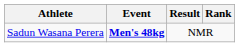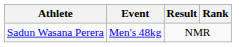(137, 32) bold -> (135, 32) normal
